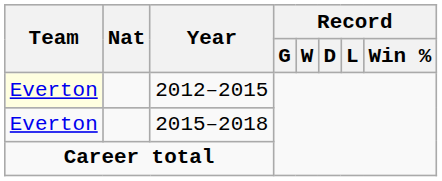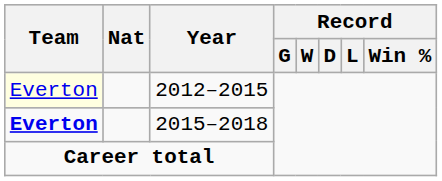(54, 124) normal -> (54, 124) bold
